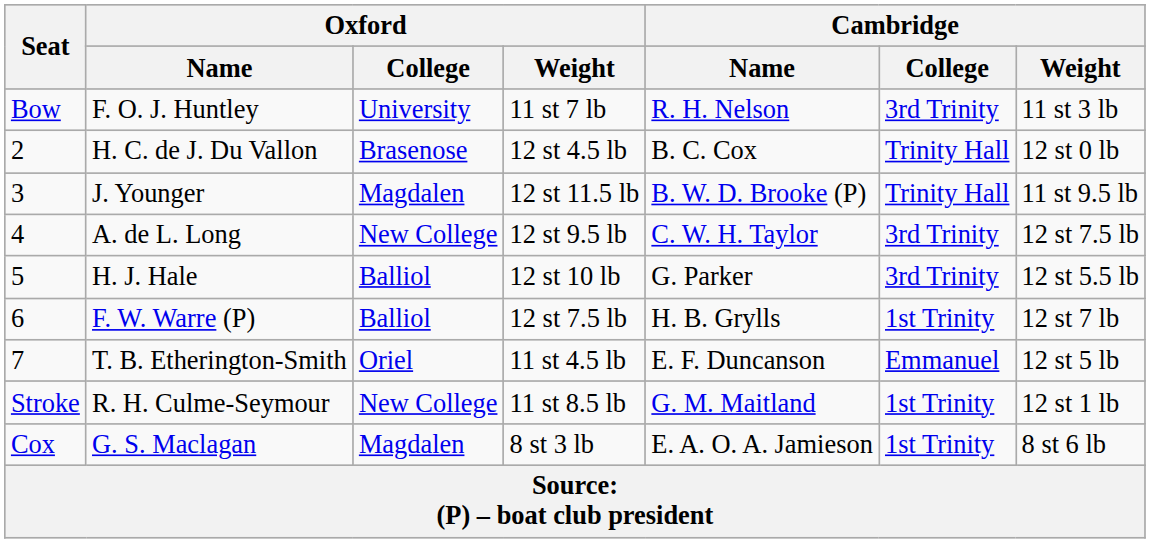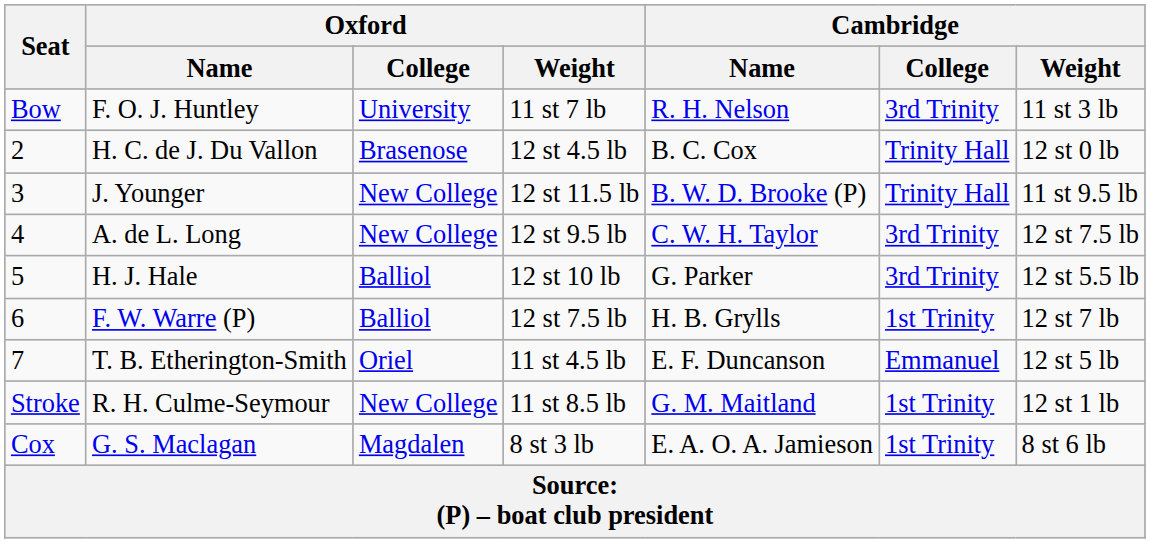(412, 192) Magdalen -> (428, 192) New College
